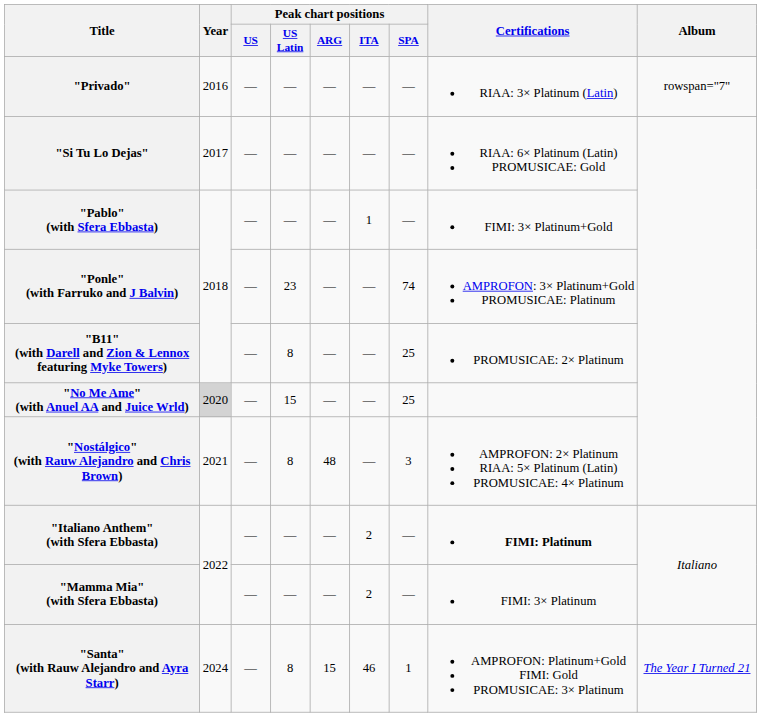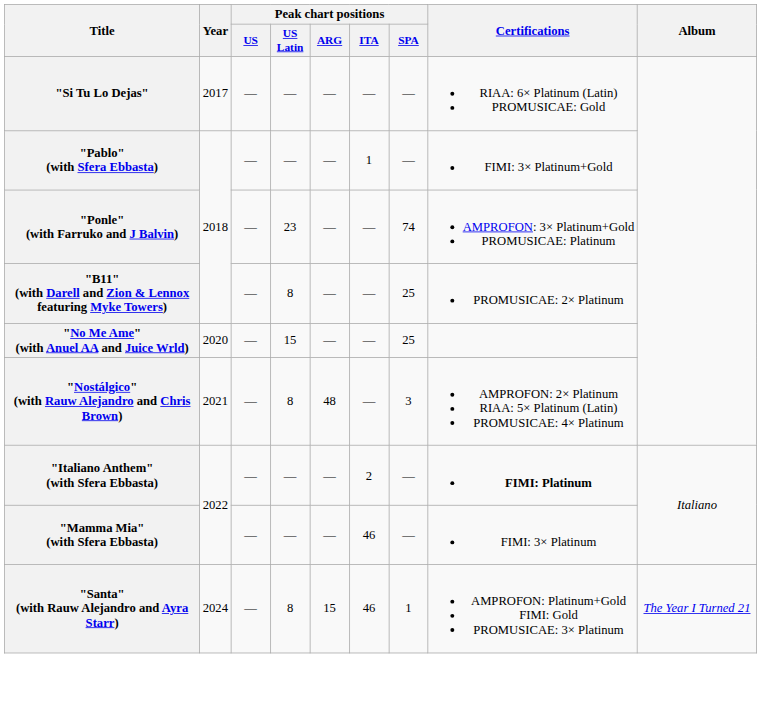- row: (102, 86)
(215, 400) lightgrey background -> (215, 340) no background
(369, 594) 2 -> (369, 534) 46
